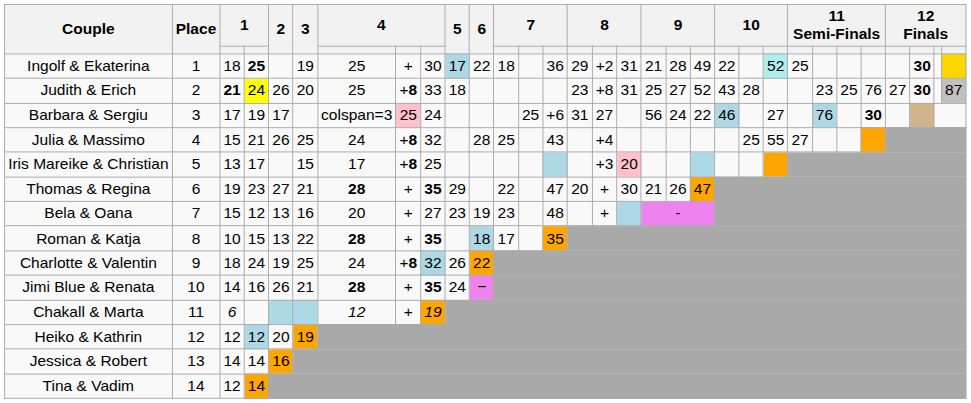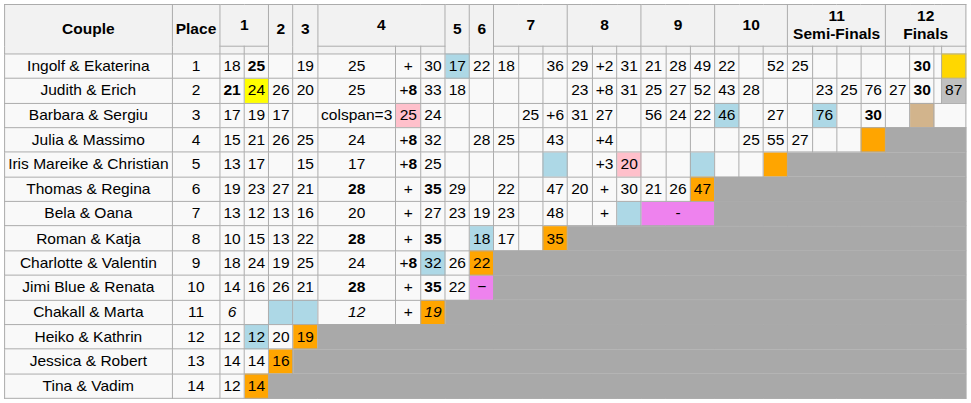(776, 66) paleturquoise background -> (776, 66) no background
(232, 213) 15 -> (232, 213) 13
(457, 287) 24 -> (457, 287) 22
